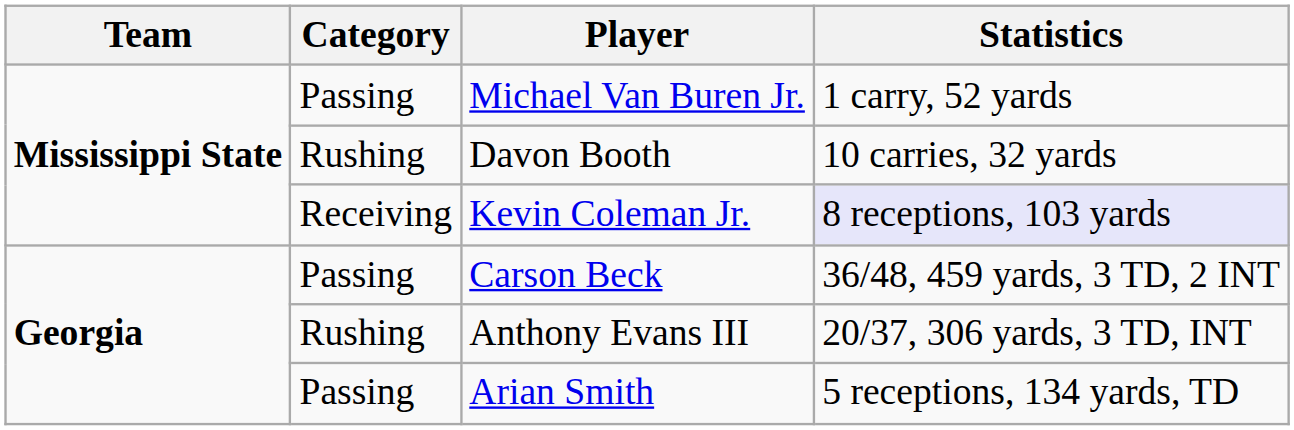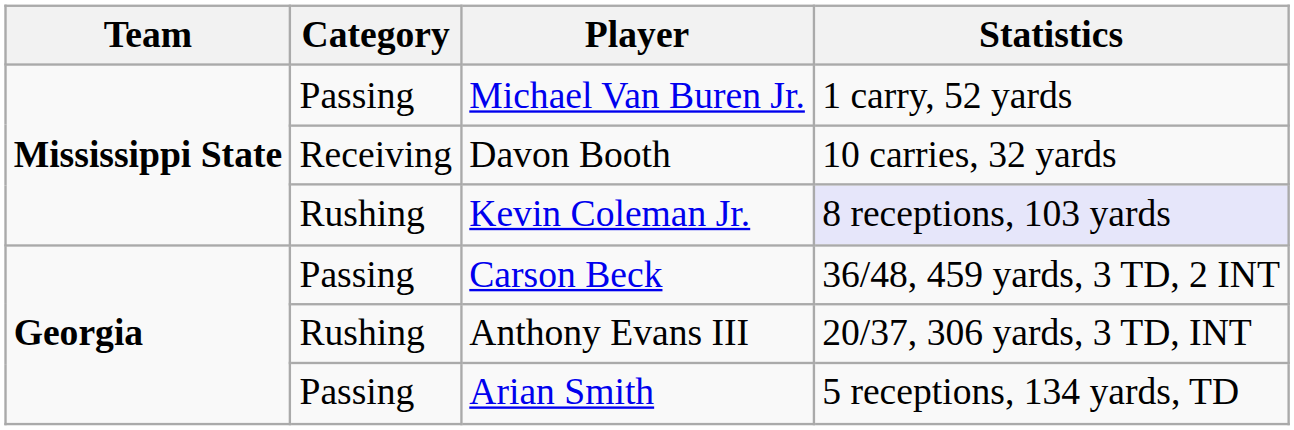(362, 154) Rushing -> (376, 154) Receiving
(376, 213) Receiving -> (362, 213) Rushing
